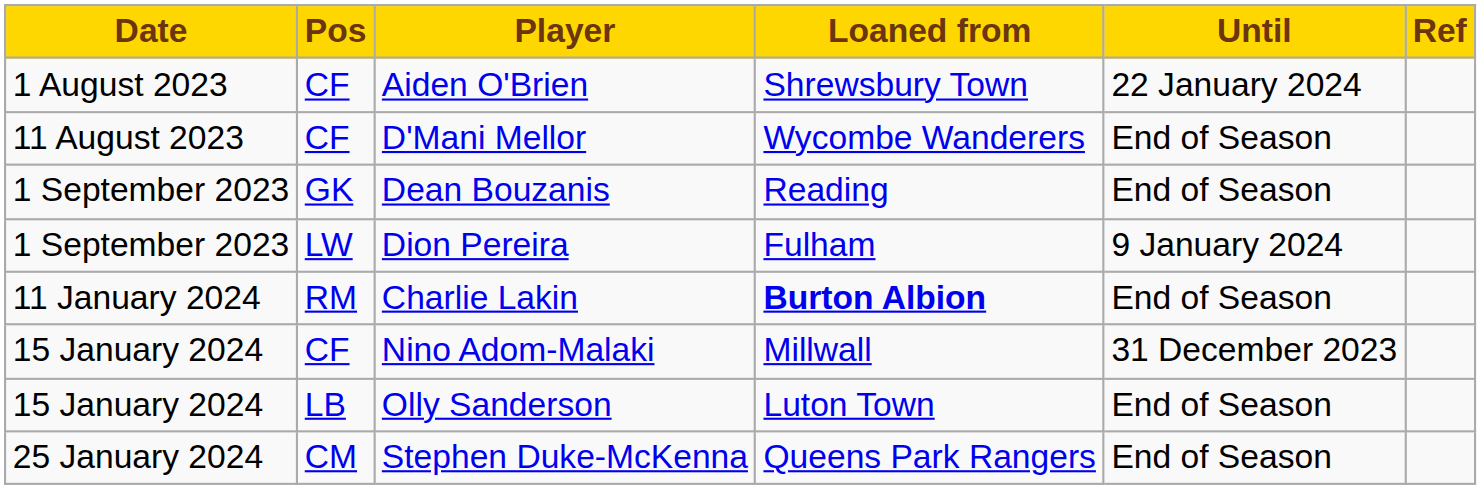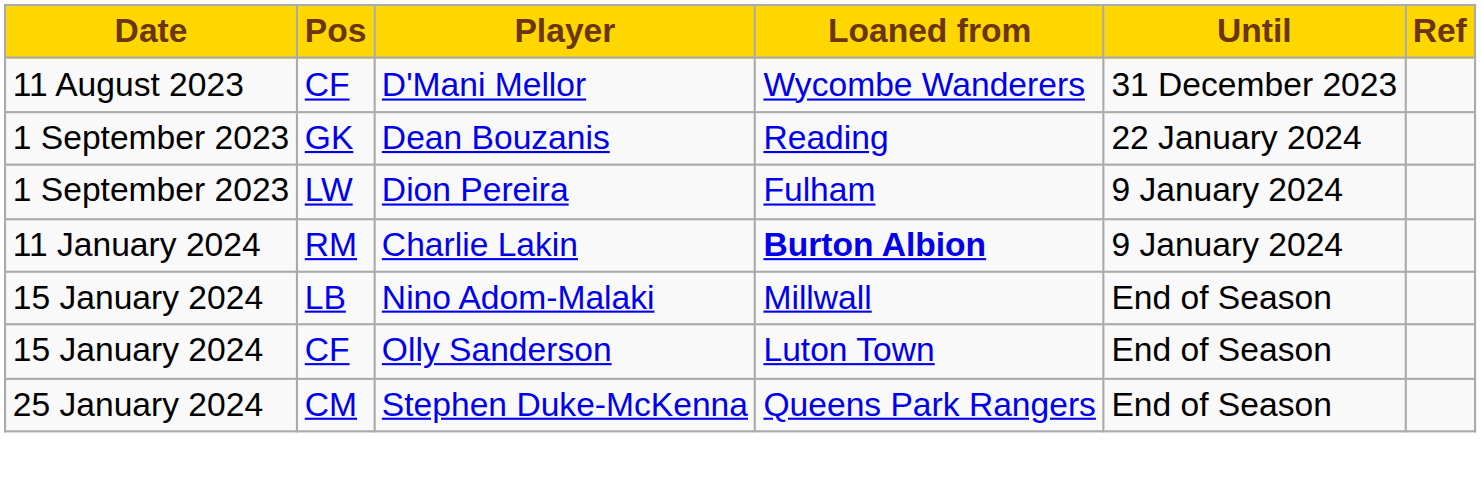- row: (485, 84)
(1222, 137) End of Season -> (1254, 84) 31 December 2023
(1222, 191) End of Season -> (1237, 137) 22 January 2024
(1222, 297) End of Season -> (1227, 244) 9 January 2024
(327, 350) CF -> (325, 297) LB
(1254, 350) 31 December 2023 -> (1222, 297) End of Season
(325, 404) LB -> (327, 350) CF
